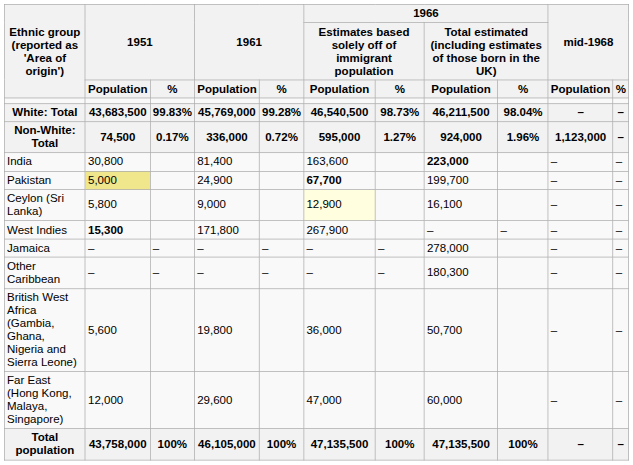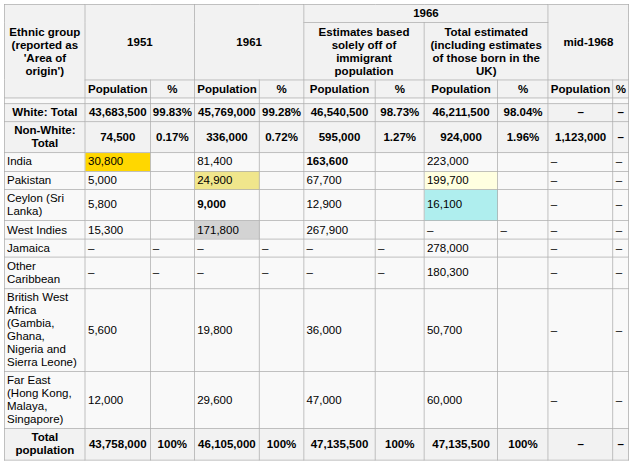(106, 162) no background -> (106, 162) gold background
(327, 162) normal -> (327, 162) bold
(448, 162) bold -> (448, 162) normal
(102, 180) khaki background -> (102, 180) no background
(215, 180) no background -> (215, 180) khaki background
(324, 180) bold -> (324, 180) normal
(448, 180) no background -> (448, 180) lightyellow background
(212, 205) normal -> (212, 205) bold
(324, 205) lightyellow background -> (324, 205) no background
(445, 205) no background -> (445, 205) paleturquoise background
(106, 229) bold -> (106, 229) normal
(218, 229) no background -> (218, 229) lightgrey background
